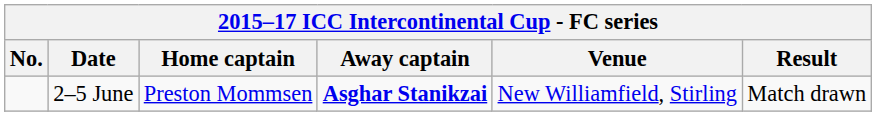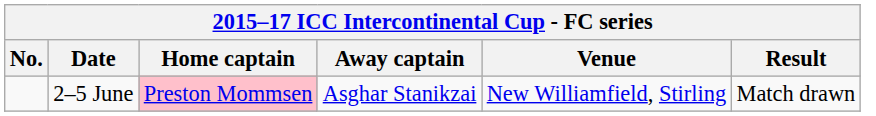(228, 93) no background -> (228, 93) pink background
(405, 93) bold -> (400, 93) normal
